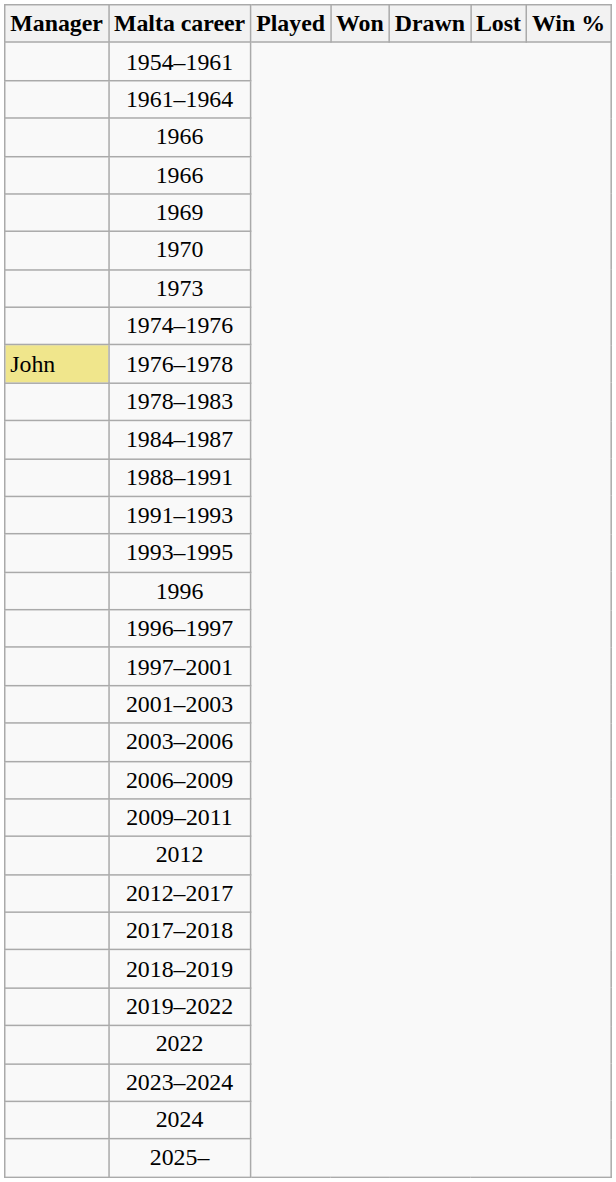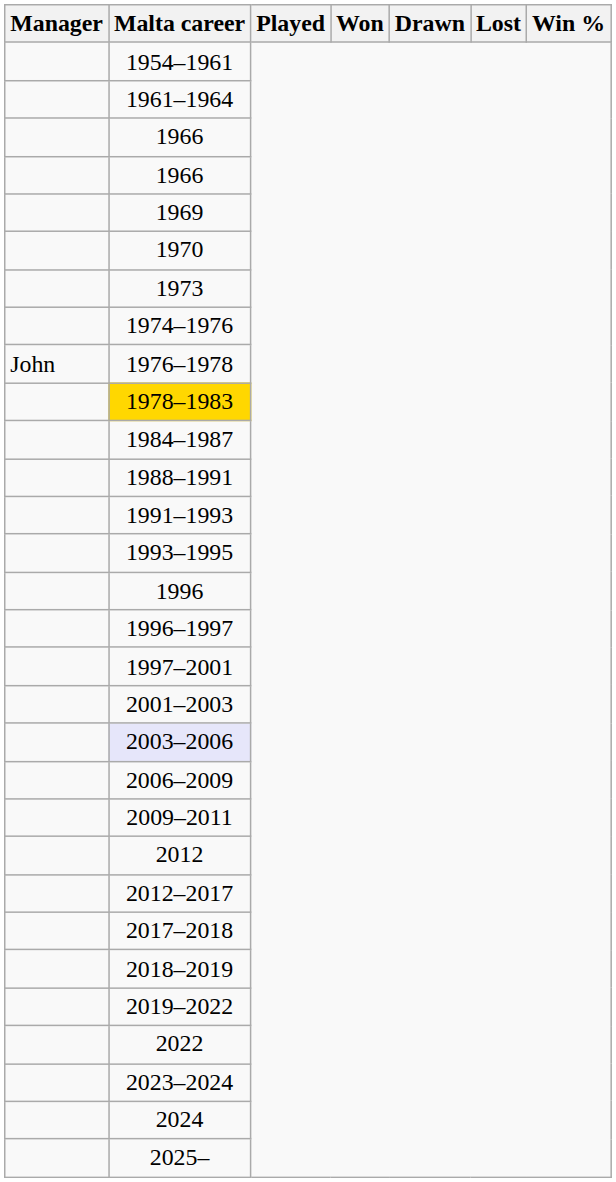(33, 363) khaki background -> (33, 363) no background
(180, 401) no background -> (180, 401) gold background
(180, 741) no background -> (180, 741) lavender background
